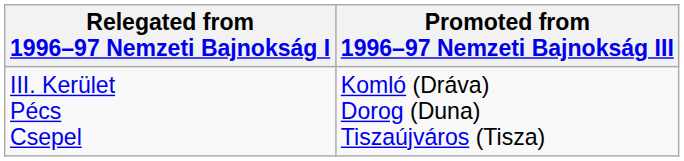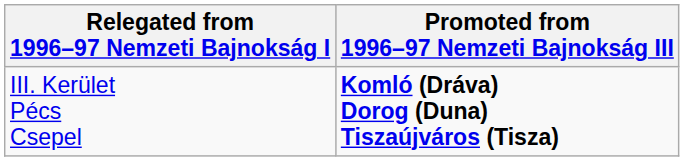(443, 111) normal -> (450, 111) bold
